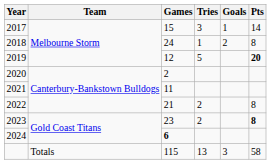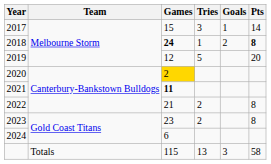(169, 43) normal -> (169, 43) bold
(253, 43) normal -> (253, 43) bold
(256, 58) bold -> (256, 58) normal
(166, 74) no background -> (166, 74) gold background
(169, 89) normal -> (168, 89) bold
(253, 120) bold -> (253, 120) normal
(166, 136) bold -> (166, 136) normal
